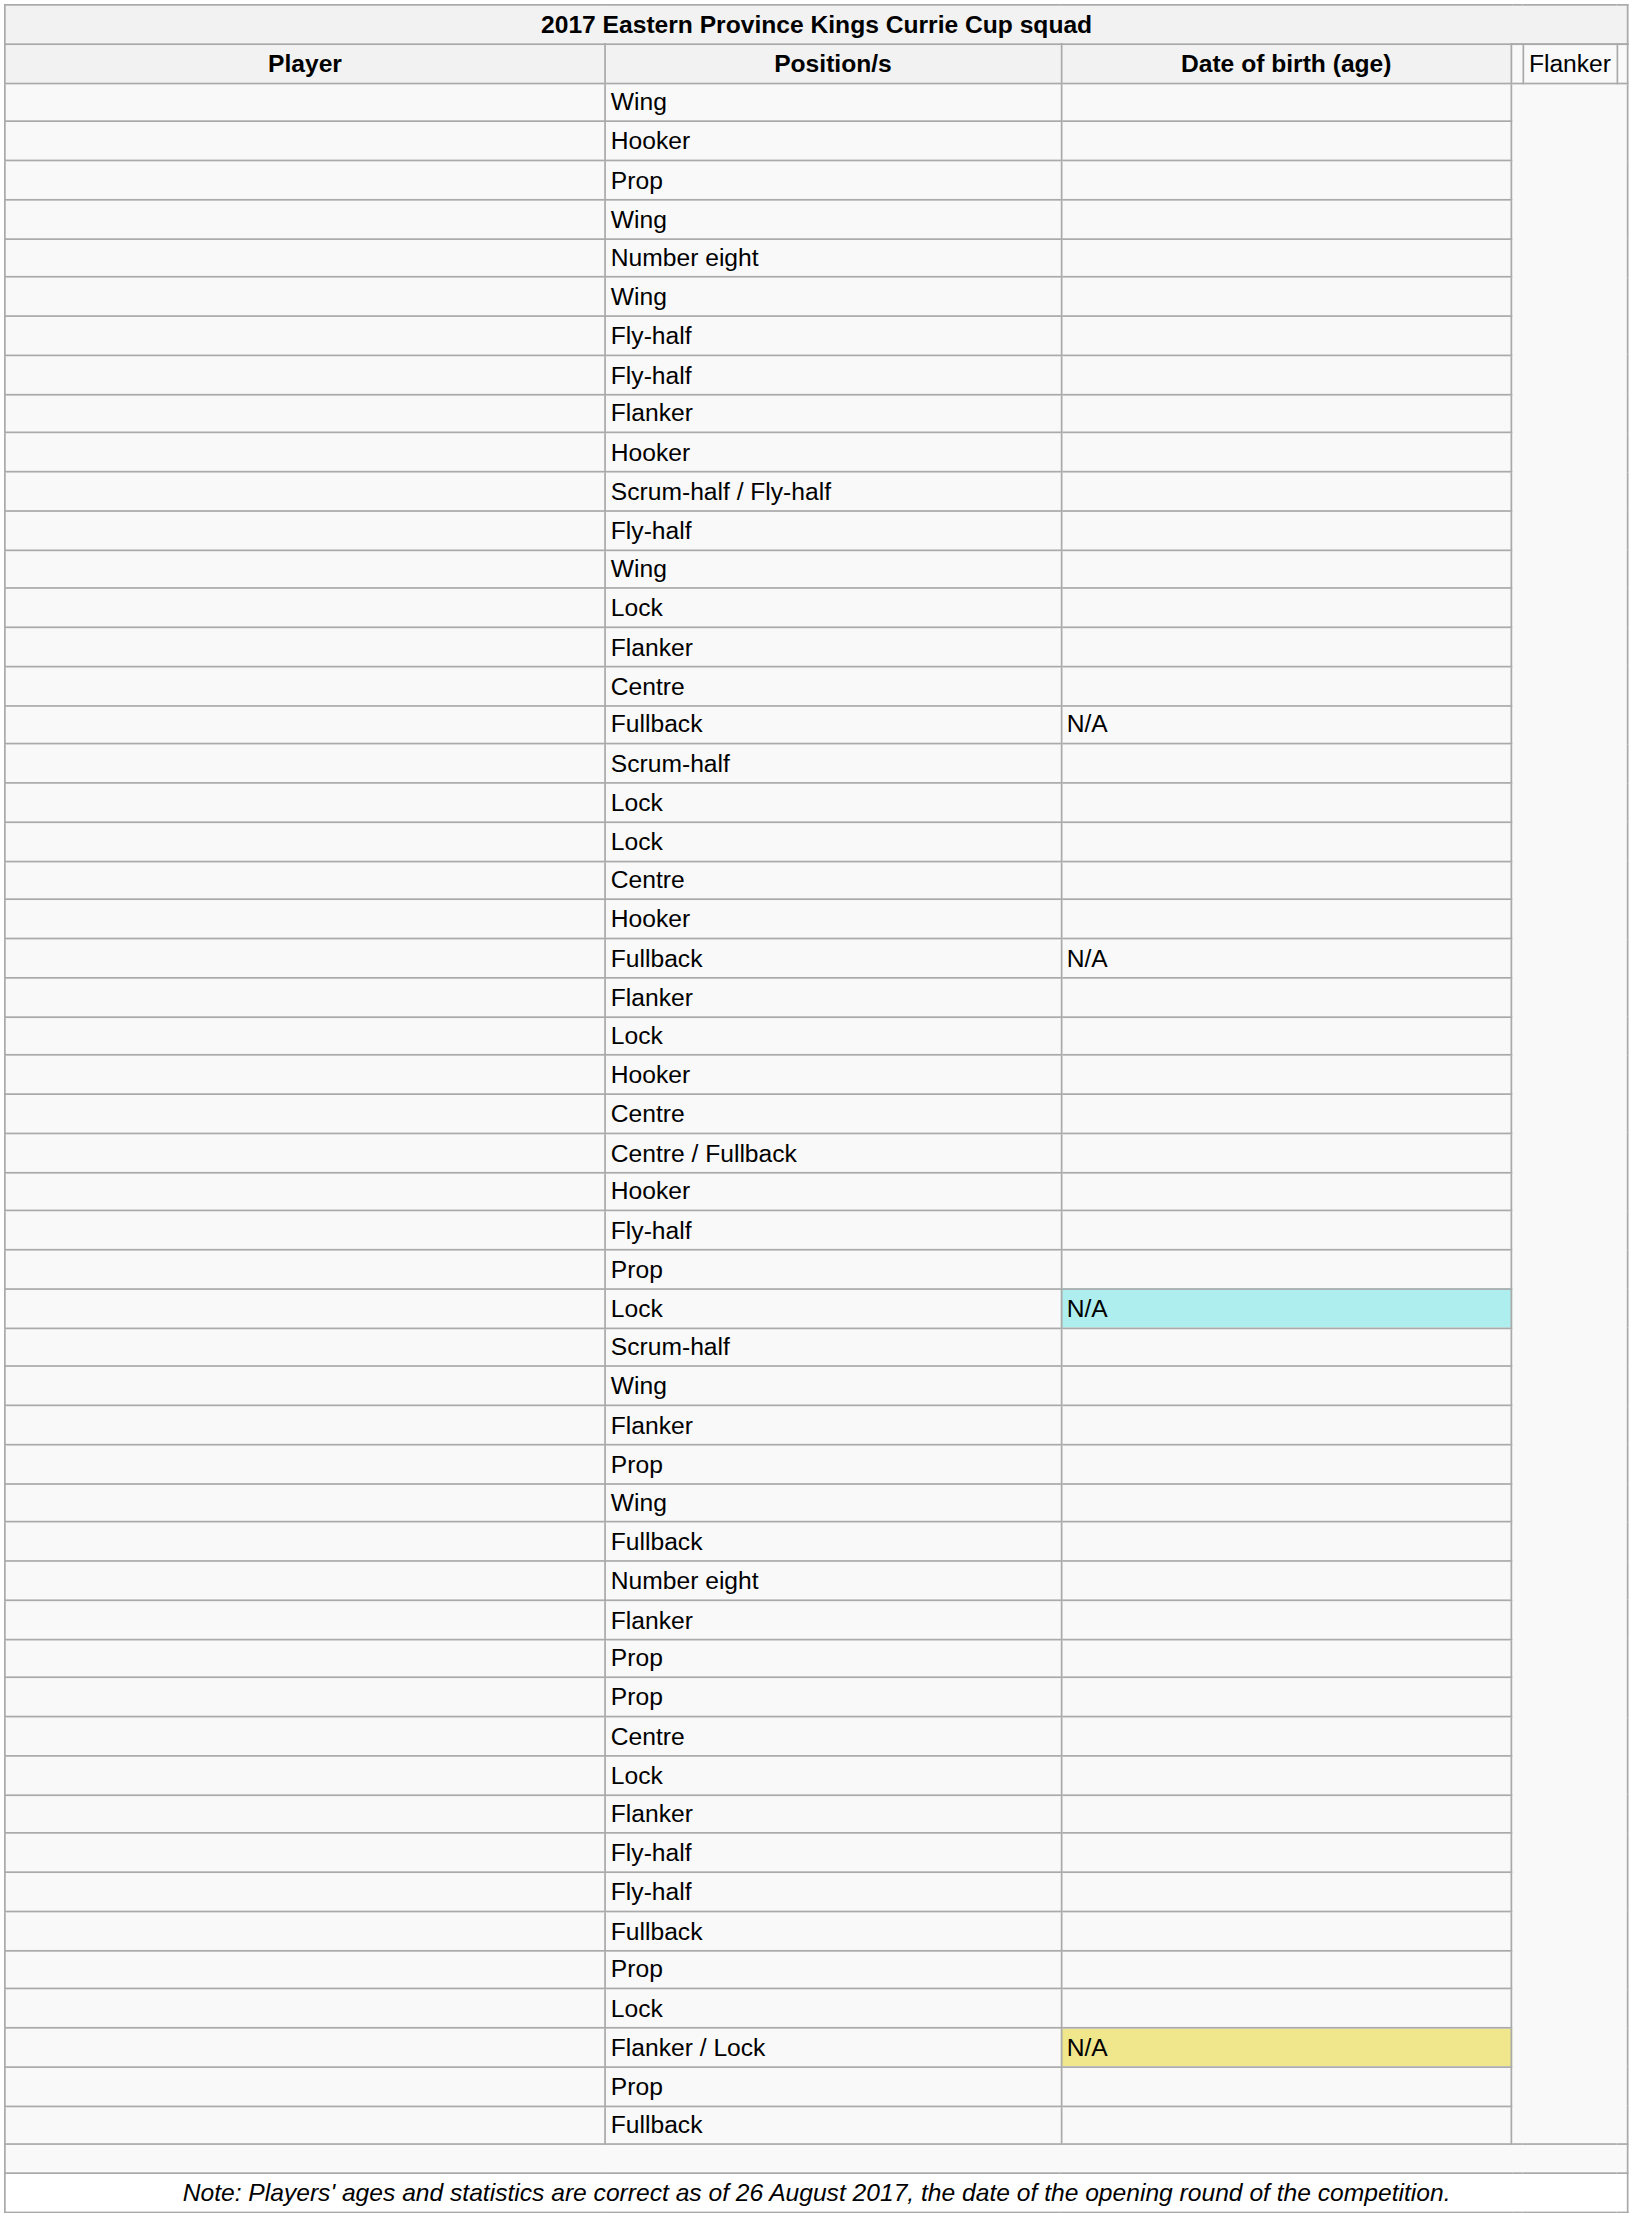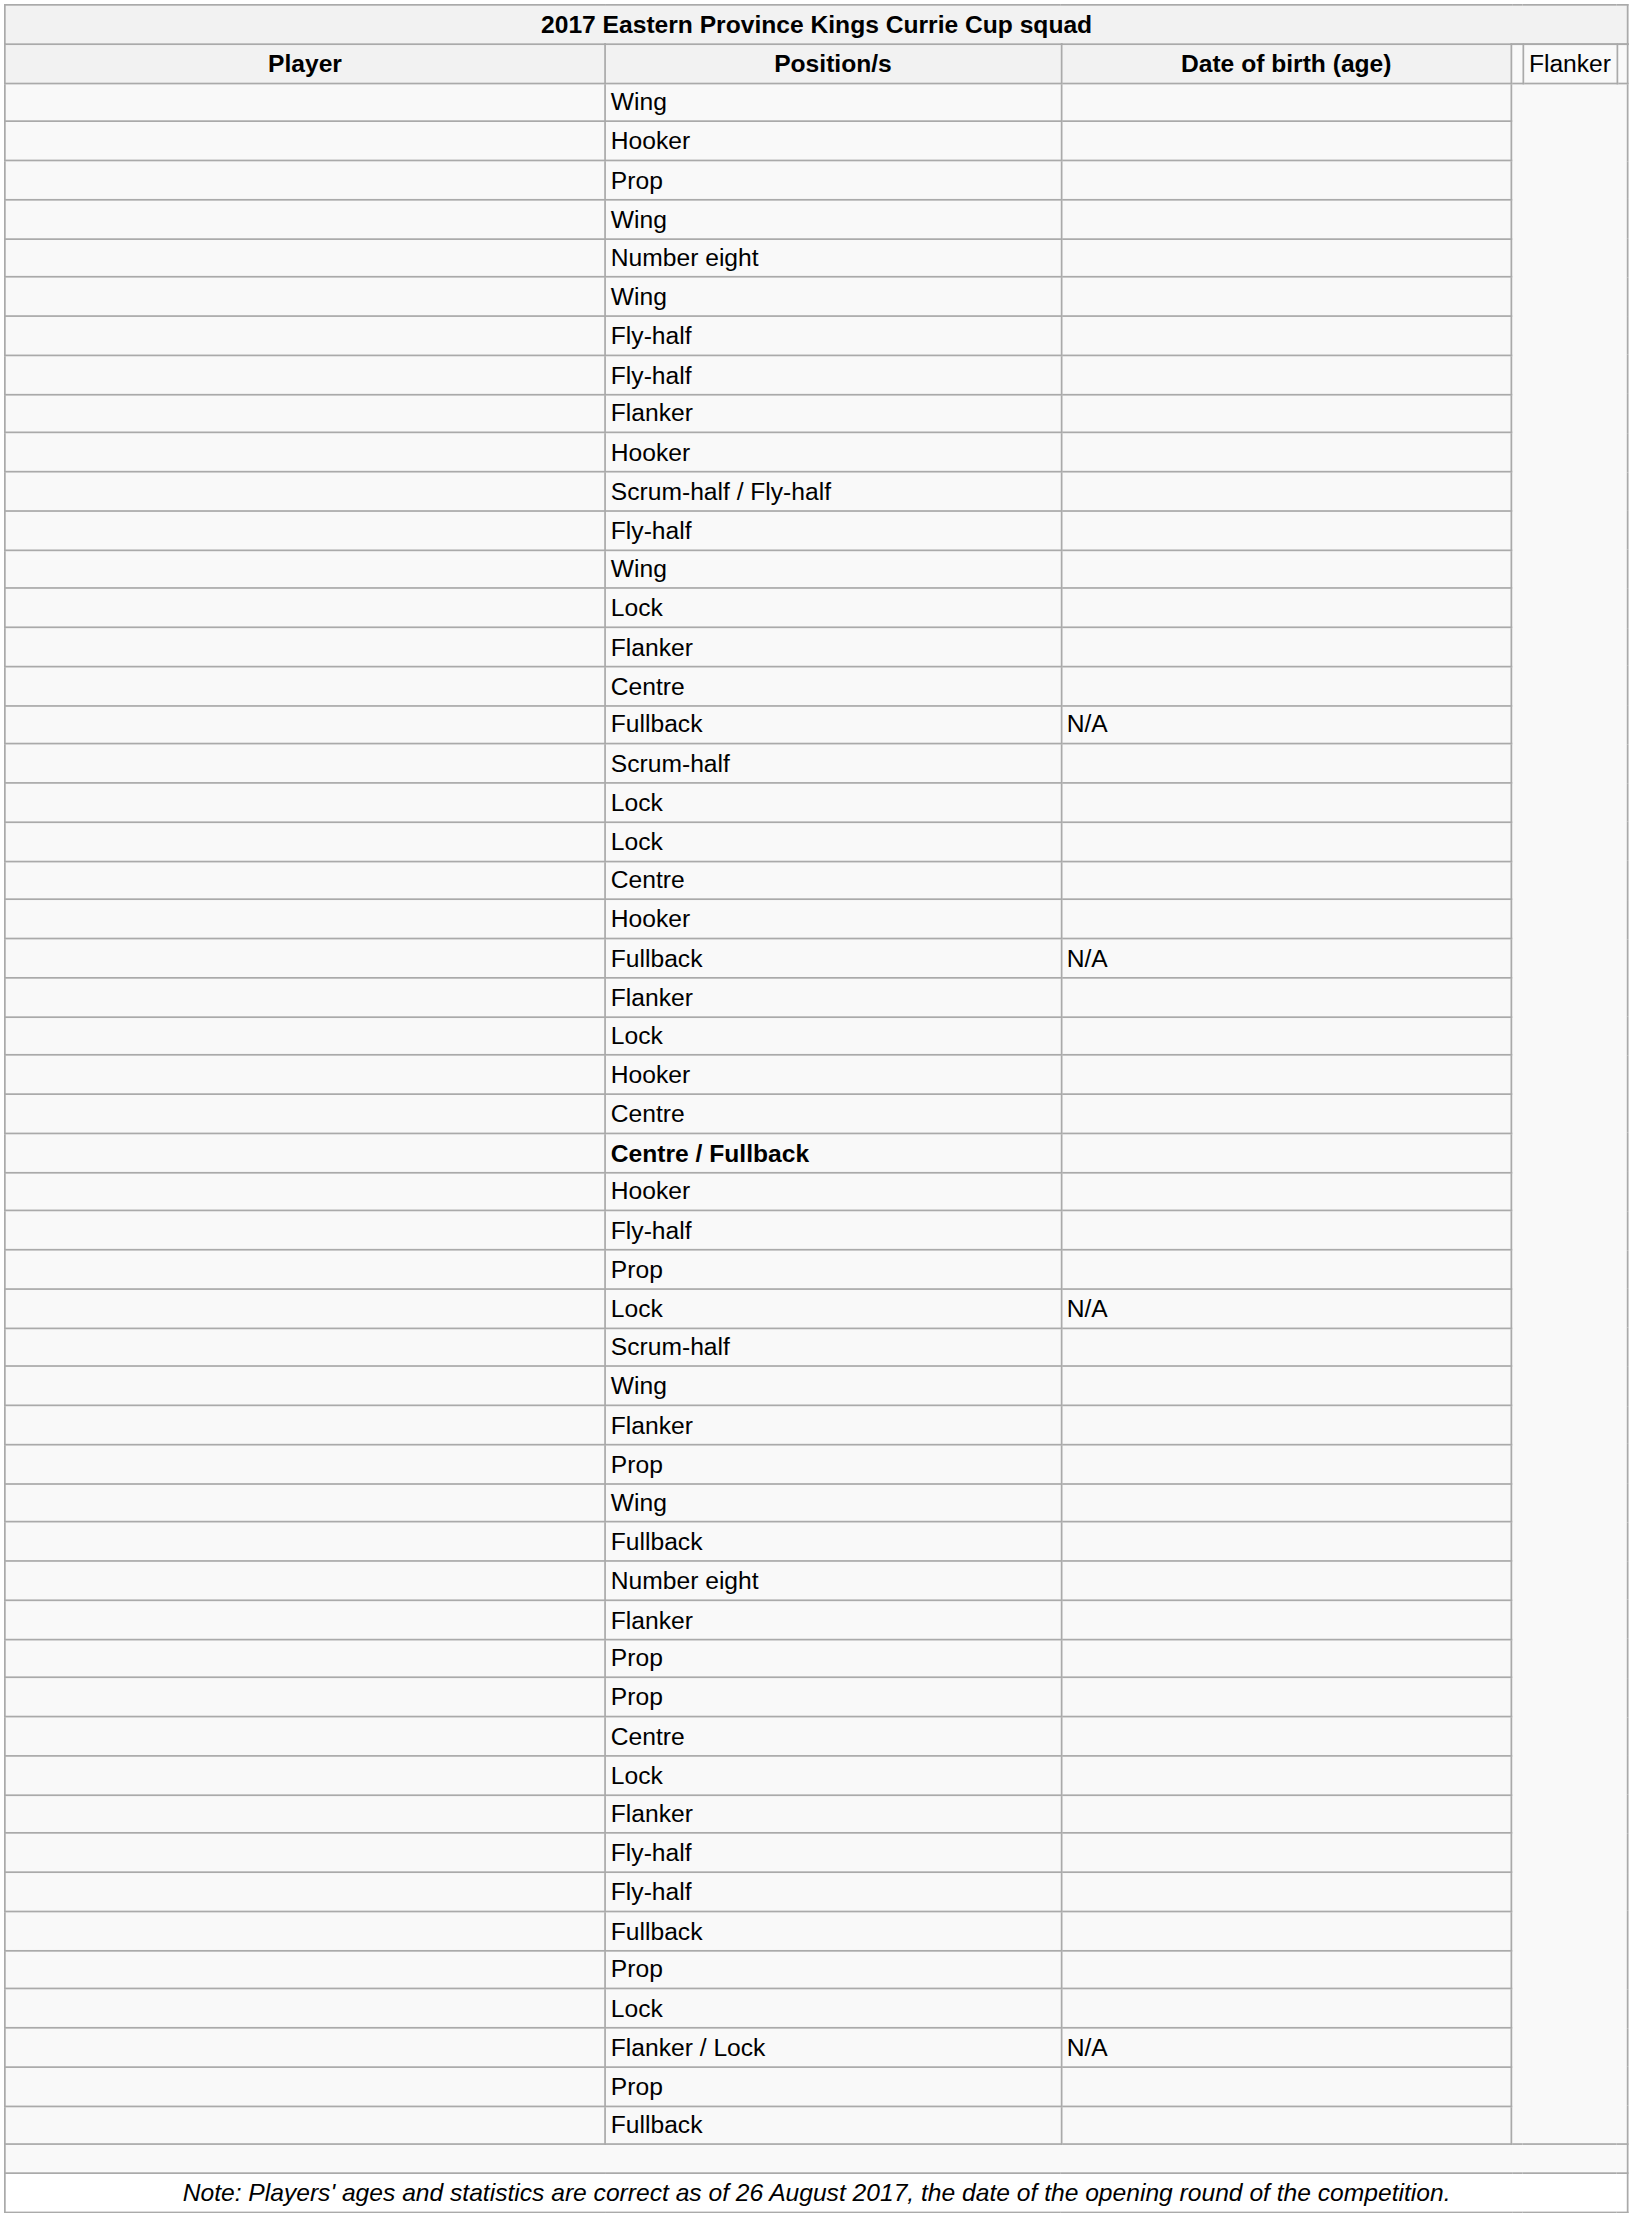(704, 1153) normal -> (710, 1153) bold
(1087, 1308) paleturquoise background -> (1087, 1308) no background
(1087, 2048) khaki background -> (1087, 2048) no background
